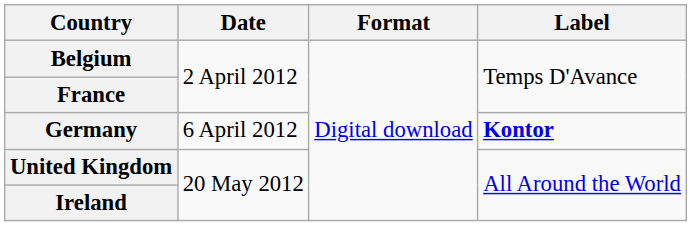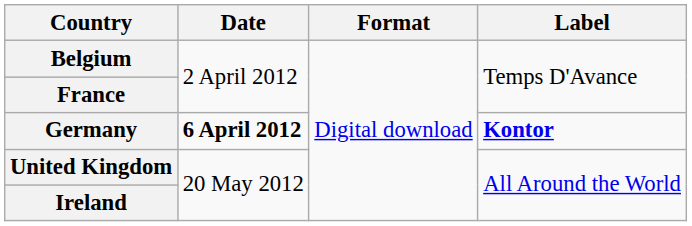(240, 130) normal -> (242, 130) bold
